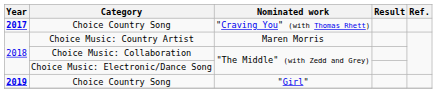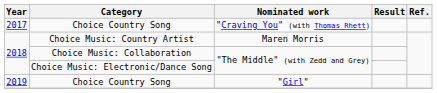(17, 25) bold -> (17, 25) normal
(17, 81) bold -> (17, 81) normal
